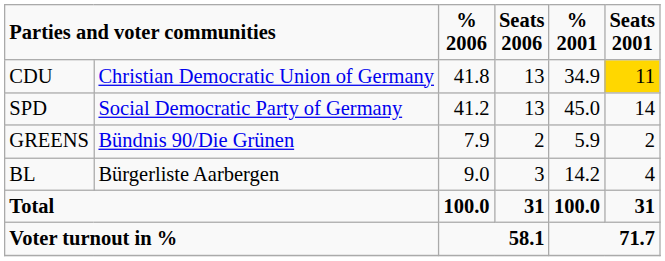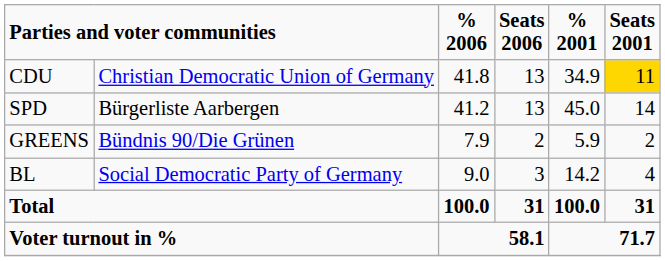(250, 108) Social Democratic Party of Germany -> (189, 108) Bürgerliste Aarbergen
(189, 173) Bürgerliste Aarbergen -> (250, 173) Social Democratic Party of Germany
